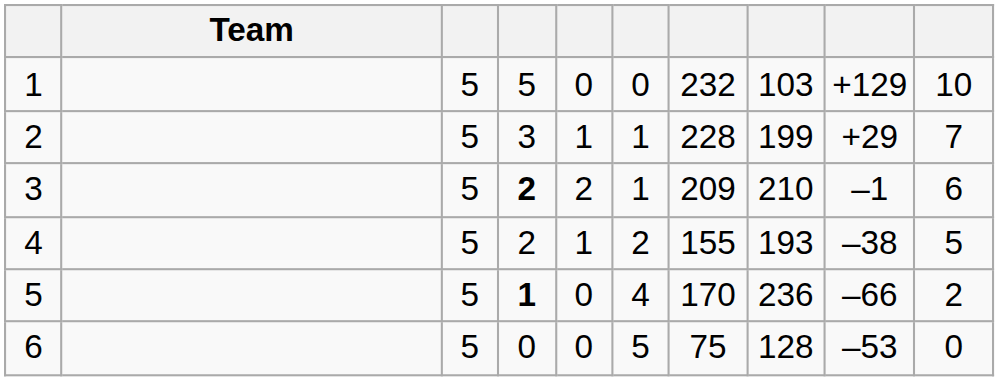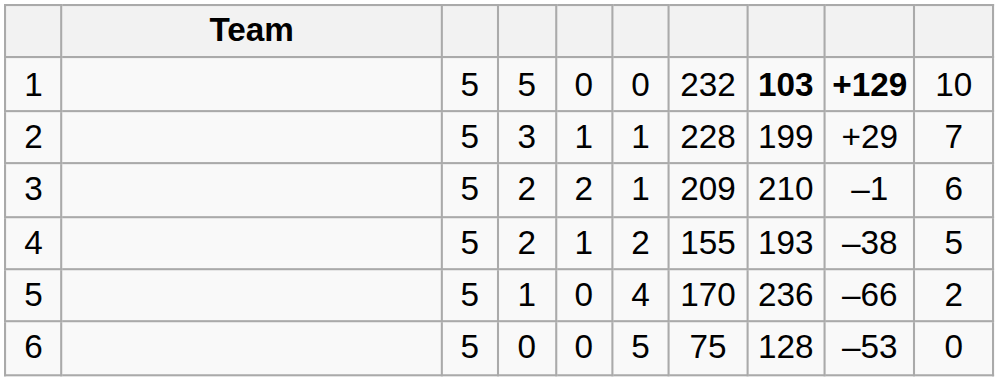(786, 83) normal -> (786, 83) bold
(870, 83) normal -> (870, 83) bold
(527, 189) bold -> (527, 189) normal
(527, 294) bold -> (527, 294) normal
